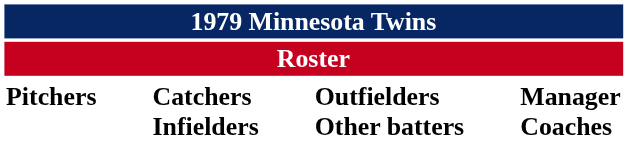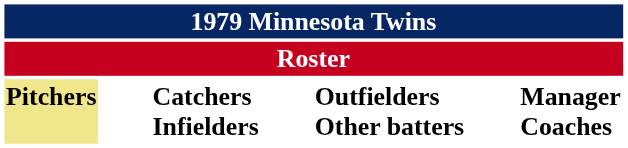(51, 95) no background -> (51, 95) khaki background
